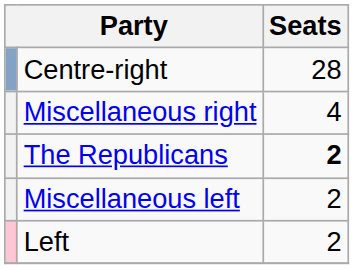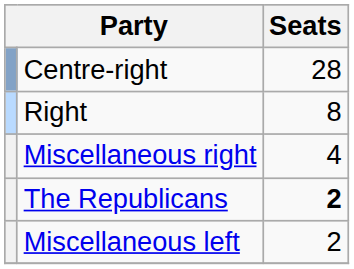+ row: (55, 112)
- row: (46, 241)
